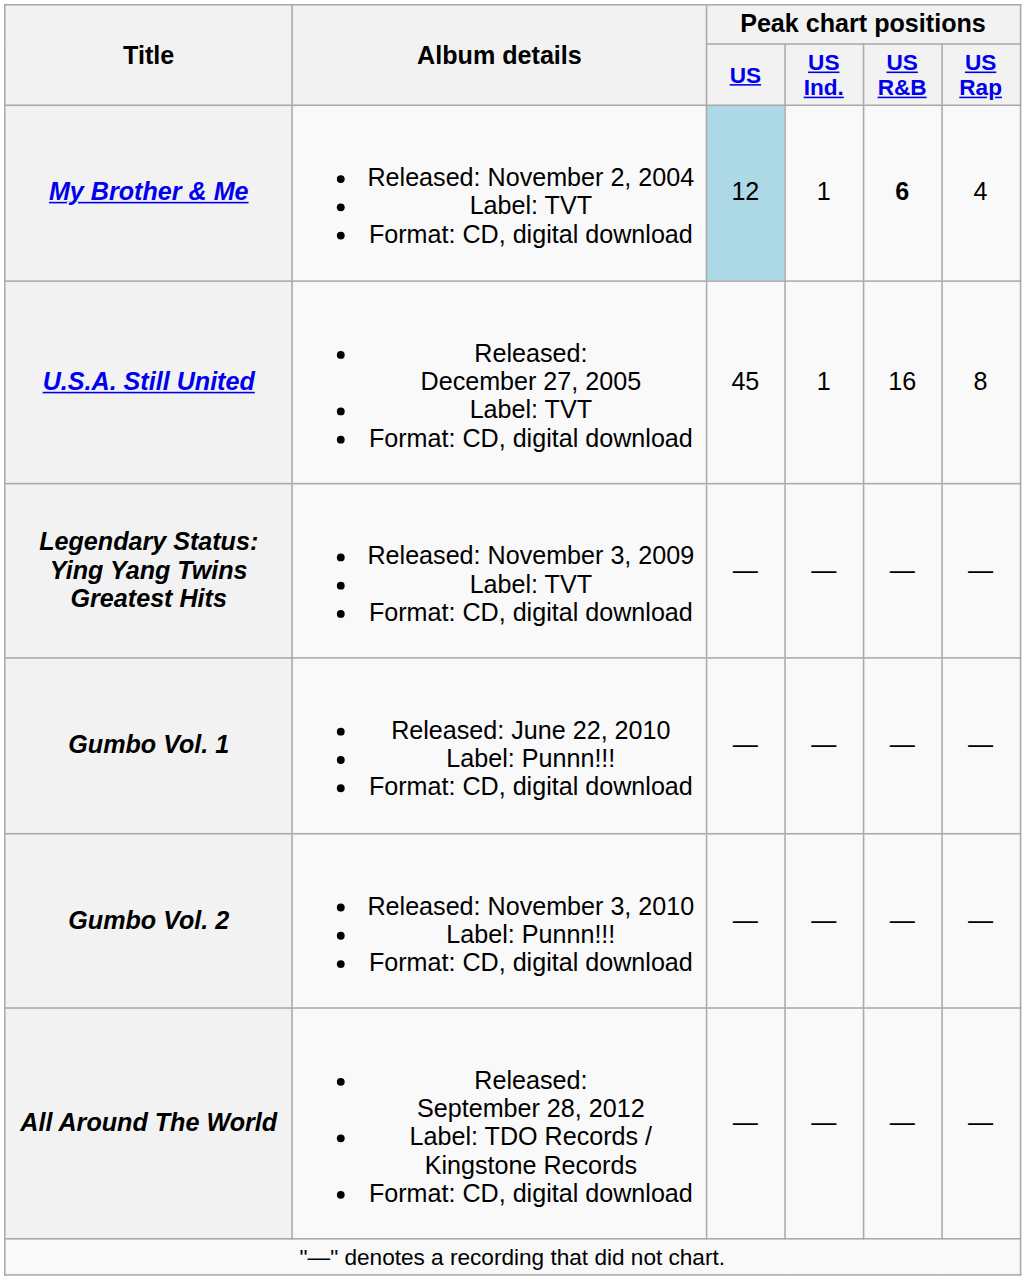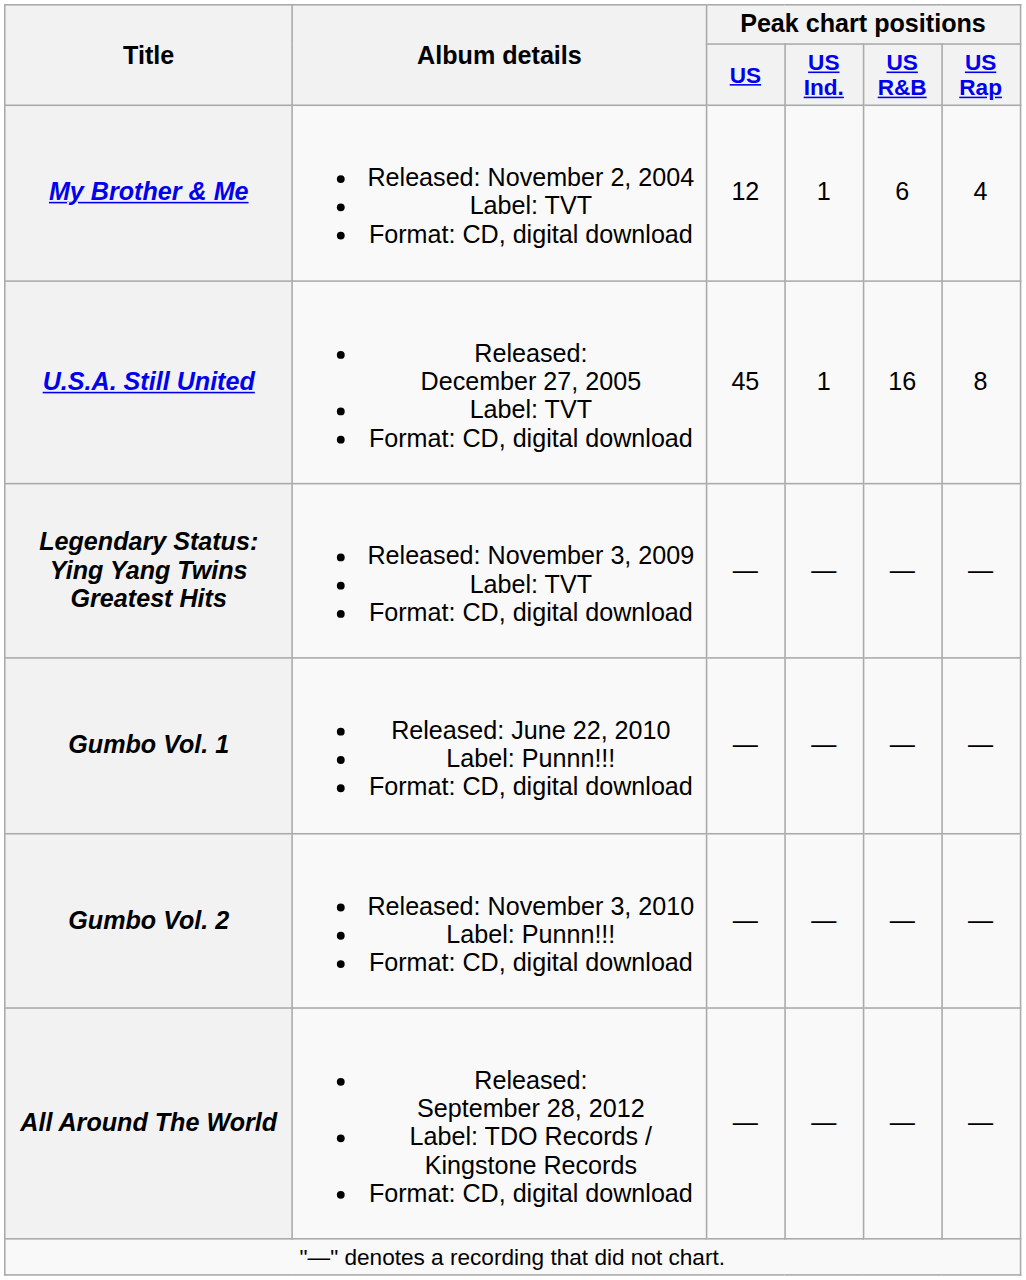(745, 192) lightblue background -> (745, 192) no background
(902, 192) bold -> (902, 192) normal
